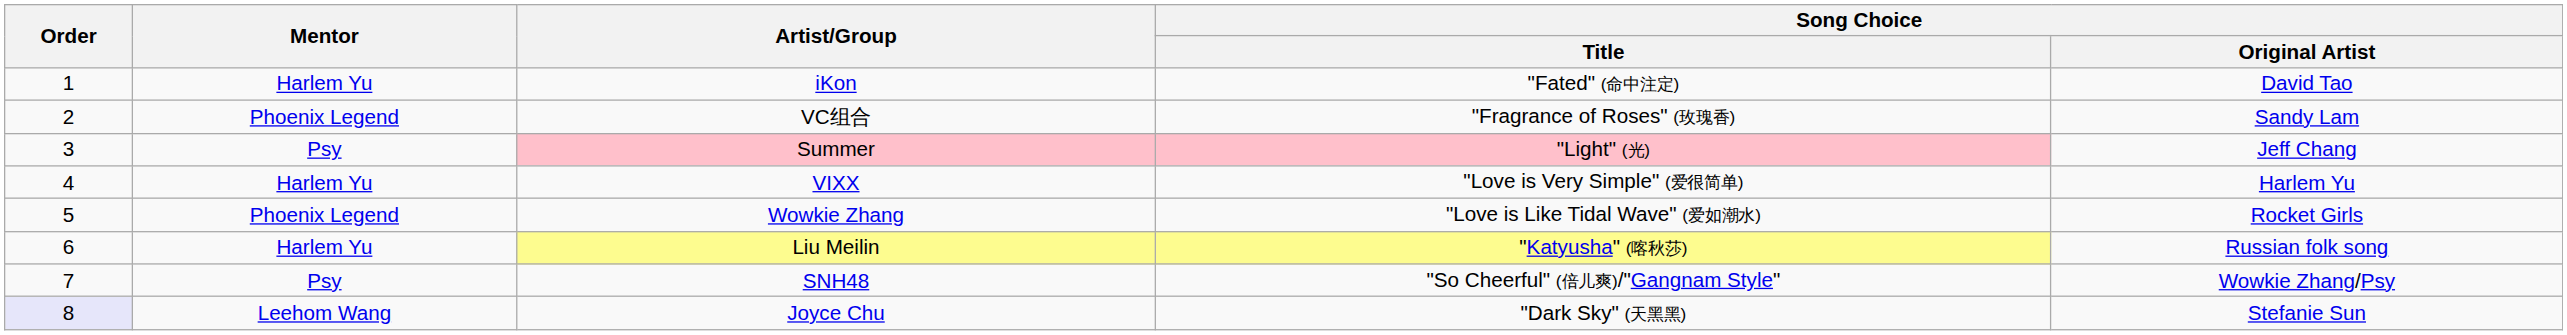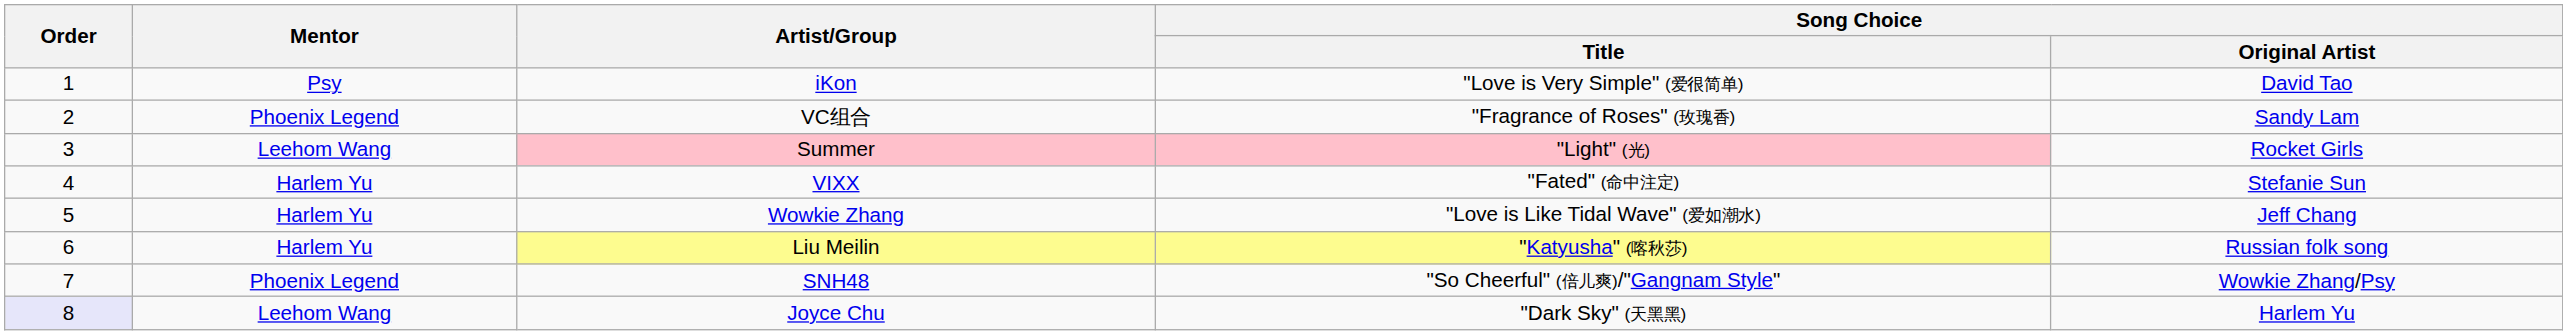(324, 84) Harlem Yu -> (324, 84) Psy
(1603, 83) "Fated" (命中注定) -> (1603, 83) "Love is Very Simple" (爱很简单)
(324, 149) Psy -> (324, 149) Leehom Wang
(2307, 149) Jeff Chang -> (2307, 149) Rocket Girls
(1603, 181) "Love is Very Simple" (爱很简单) -> (1603, 181) "Fated" (命中注定)
(2307, 182) Harlem Yu -> (2307, 182) Stefanie Sun
(324, 215) Phoenix Legend -> (324, 215) Harlem Yu
(2307, 215) Rocket Girls -> (2307, 215) Jeff Chang
(324, 280) Psy -> (324, 280) Phoenix Legend
(2307, 313) Stefanie Sun -> (2307, 313) Harlem Yu
